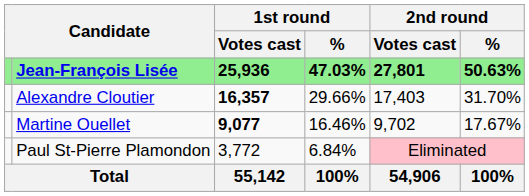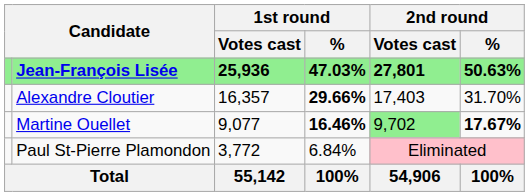(244, 97) bold -> (244, 97) normal
(337, 97) normal -> (337, 97) bold
(239, 124) bold -> (239, 124) normal
(337, 124) normal -> (337, 124) bold
(394, 124) no background -> (394, 124) lightgreen background
(492, 124) normal -> (492, 124) bold
